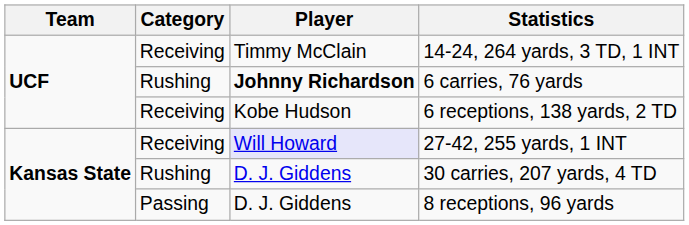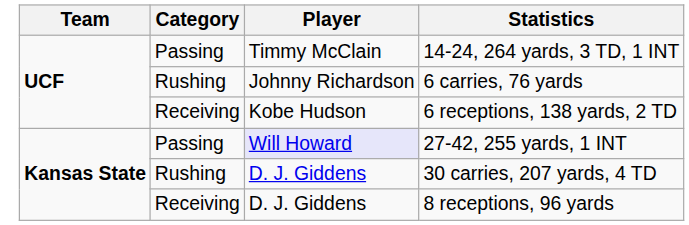(182, 50) Receiving -> (189, 50) Passing
(324, 81) bold -> (332, 81) normal
(182, 143) Receiving -> (189, 143) Passing
(174, 204) Passing -> (197, 204) Receiving
